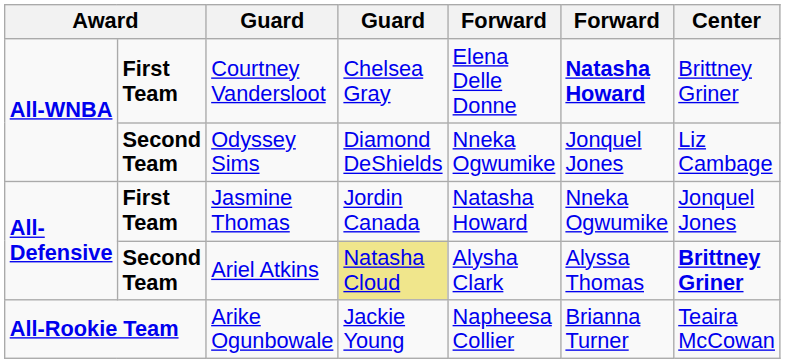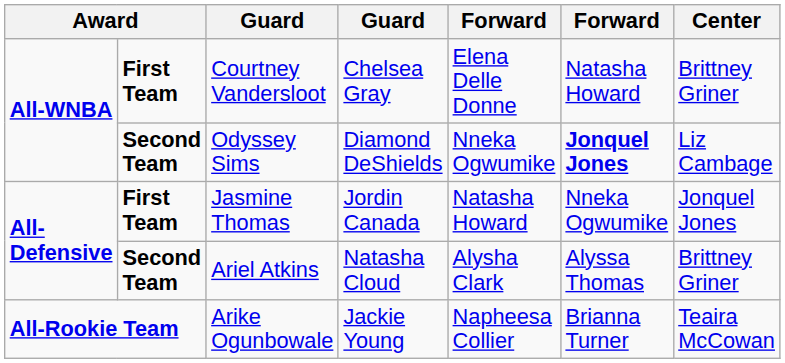(608, 80) bold -> (606, 80) normal
(604, 151) normal -> (607, 151) bold
(384, 269) khaki background -> (384, 269) no background
(719, 269) bold -> (715, 269) normal
